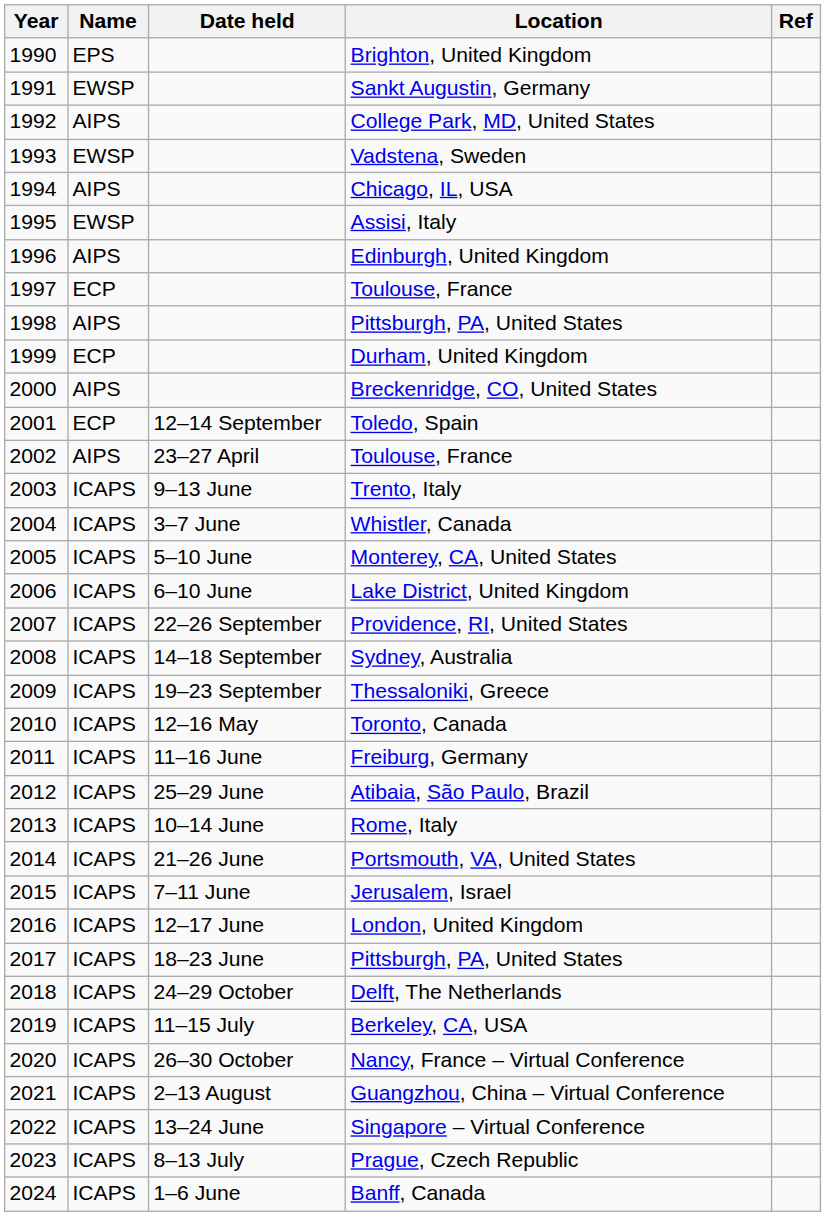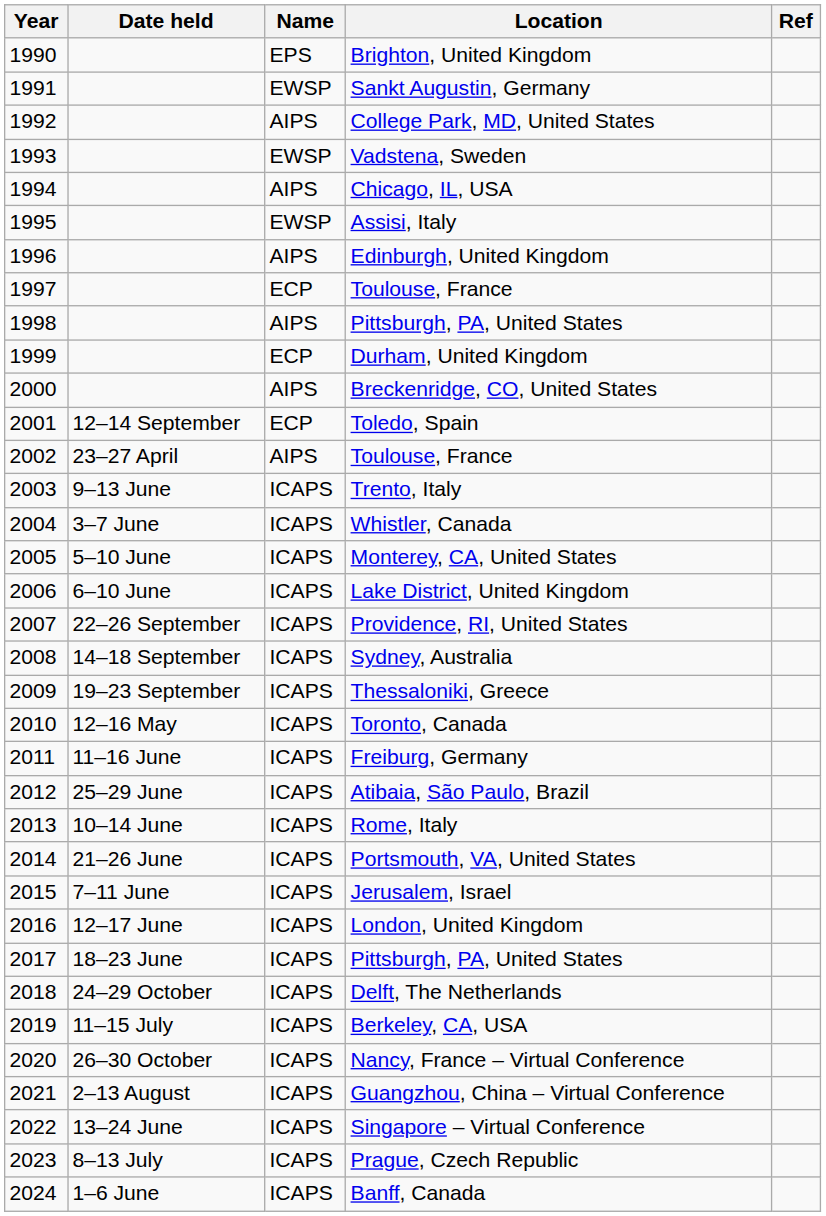columns swapped: (247, 21) <-> (108, 21)
